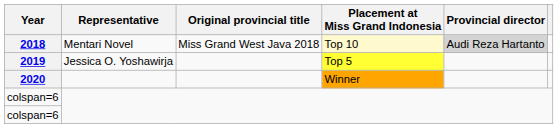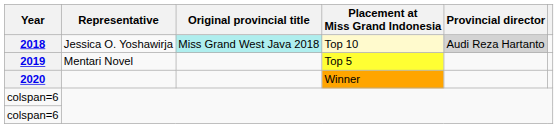(98, 44) Mentari Novel -> (118, 44) Jessica O. Yoshawirja
(249, 44) no background -> (249, 44) paleturquoise background
(118, 62) Jessica O. Yoshawirja -> (98, 62) Mentari Novel
